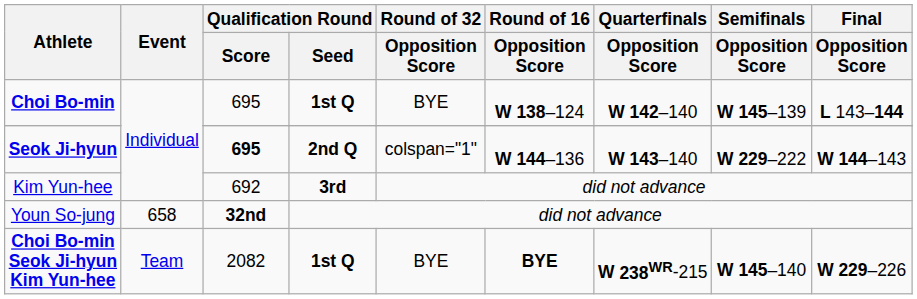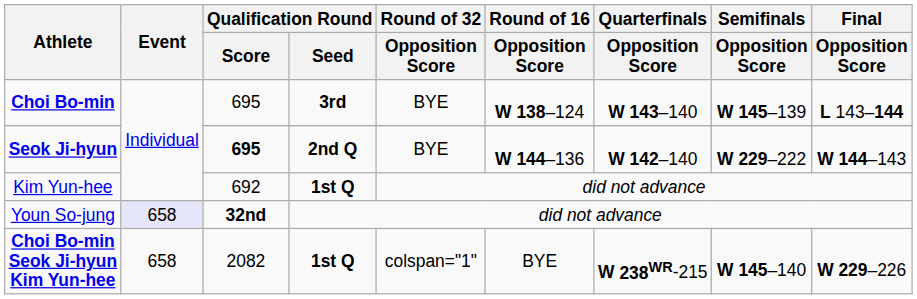(333, 103) 1st Q -> (333, 103) 3rd
(653, 113) W 142–140 -> (653, 113) W 143–140
(431, 150) colspan="1" -> (431, 150) BYE
(653, 159) W 143–140 -> (653, 159) W 142–140
(333, 187) 3rd -> (333, 187) 1st Q
(162, 214) no background -> (162, 214) lavender background
(162, 261) Team -> (162, 261) 658
(431, 261) BYE -> (431, 261) colspan="1"
(540, 261) bold -> (540, 261) normal
